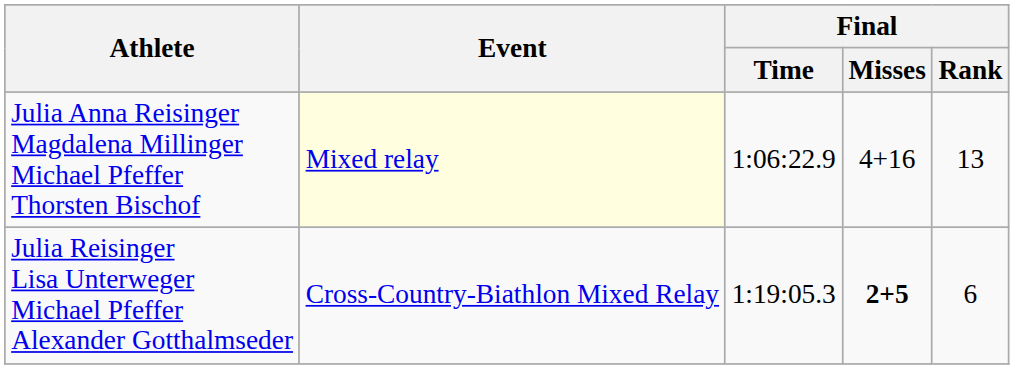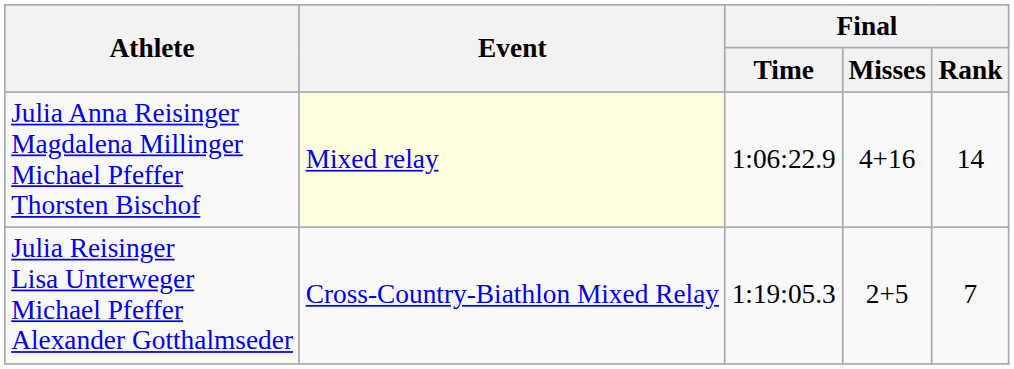(970, 159) 13 -> (970, 159) 14
(887, 294) bold -> (887, 294) normal
(970, 294) 6 -> (970, 294) 7
